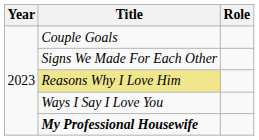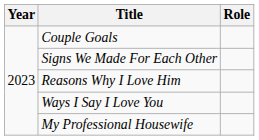(111, 80) khaki background -> (111, 80) no background
(120, 124) bold -> (117, 124) normal
